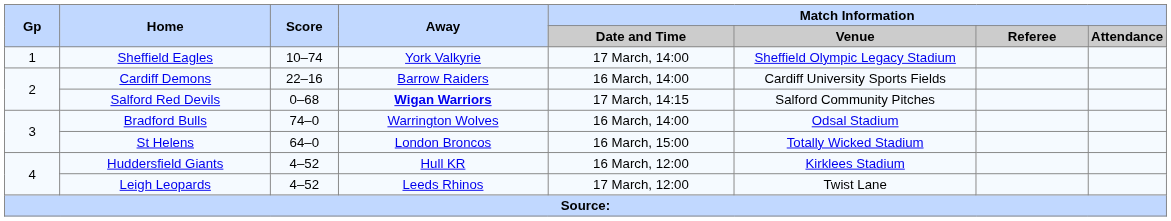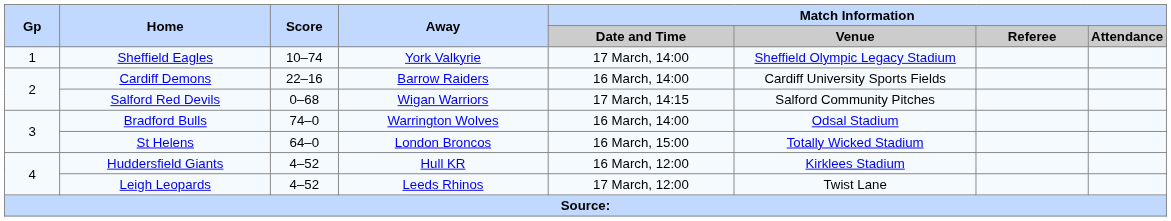(443, 100) bold -> (443, 100) normal
